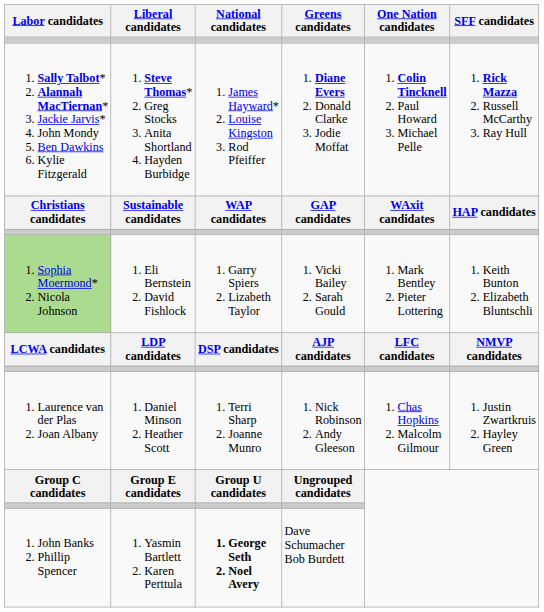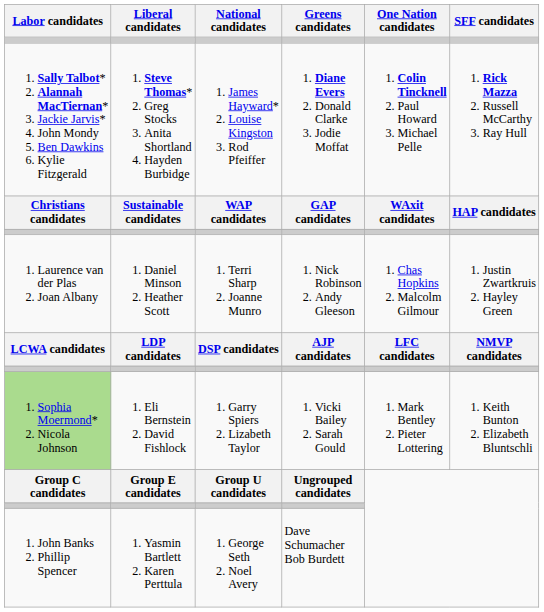rows swapped: (58, 421) <-> (58, 291)
(238, 564) bold -> (238, 564) normal
